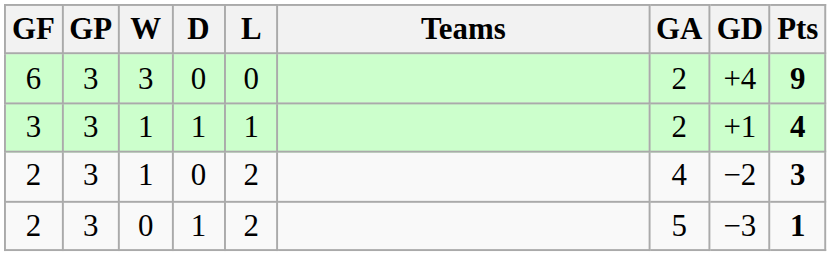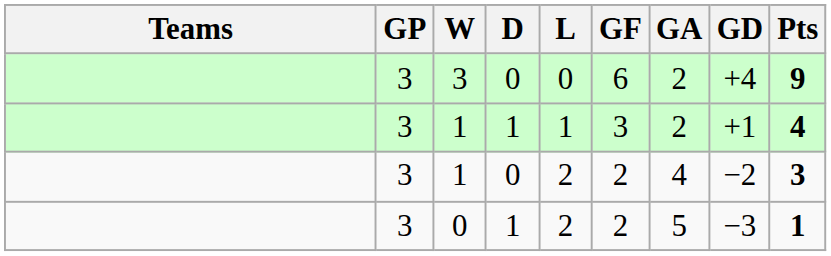columns swapped: (463, 28) <-> (34, 28)
